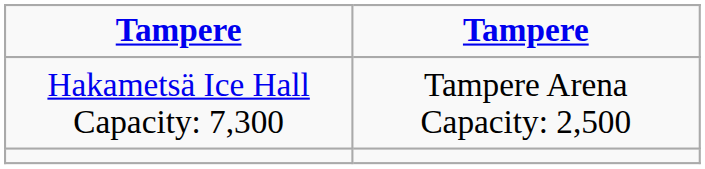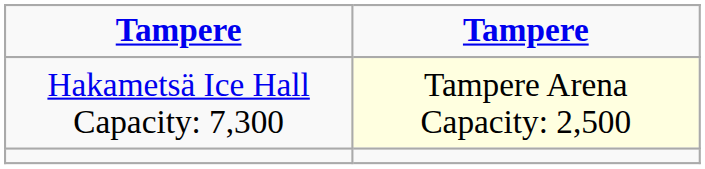(526, 102) no background -> (526, 102) lightyellow background
